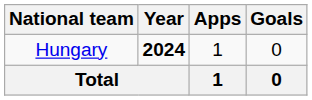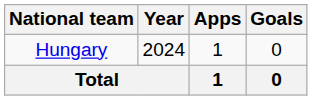(164, 49) bold -> (164, 49) normal
